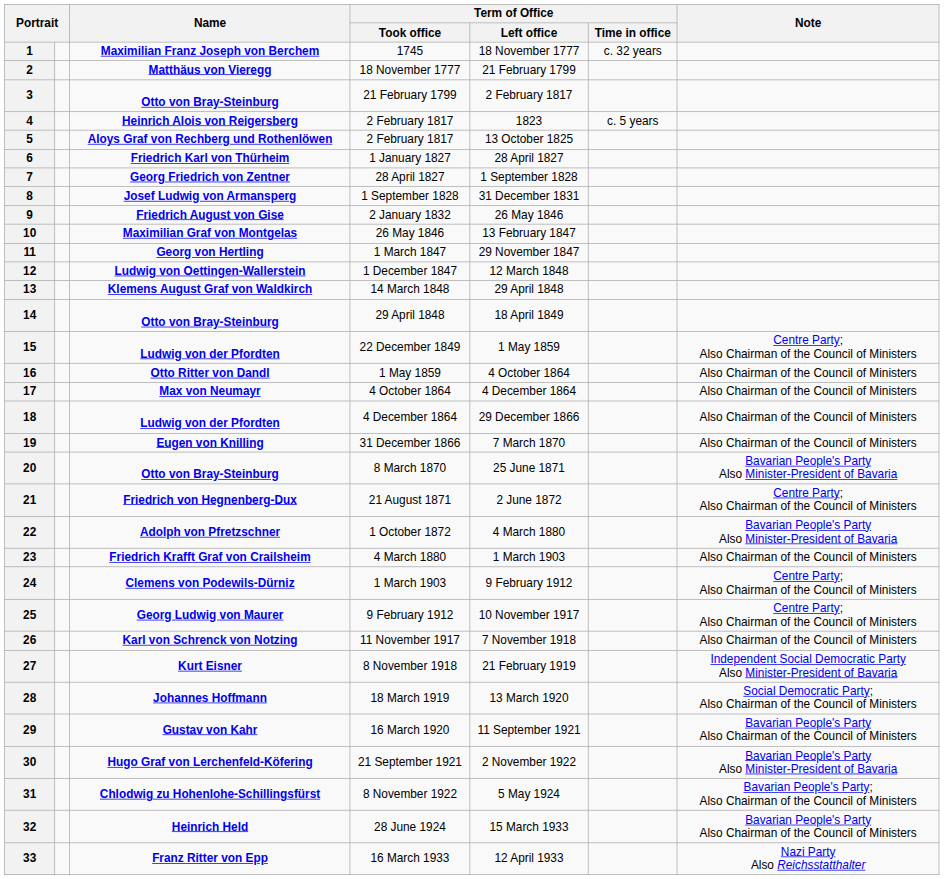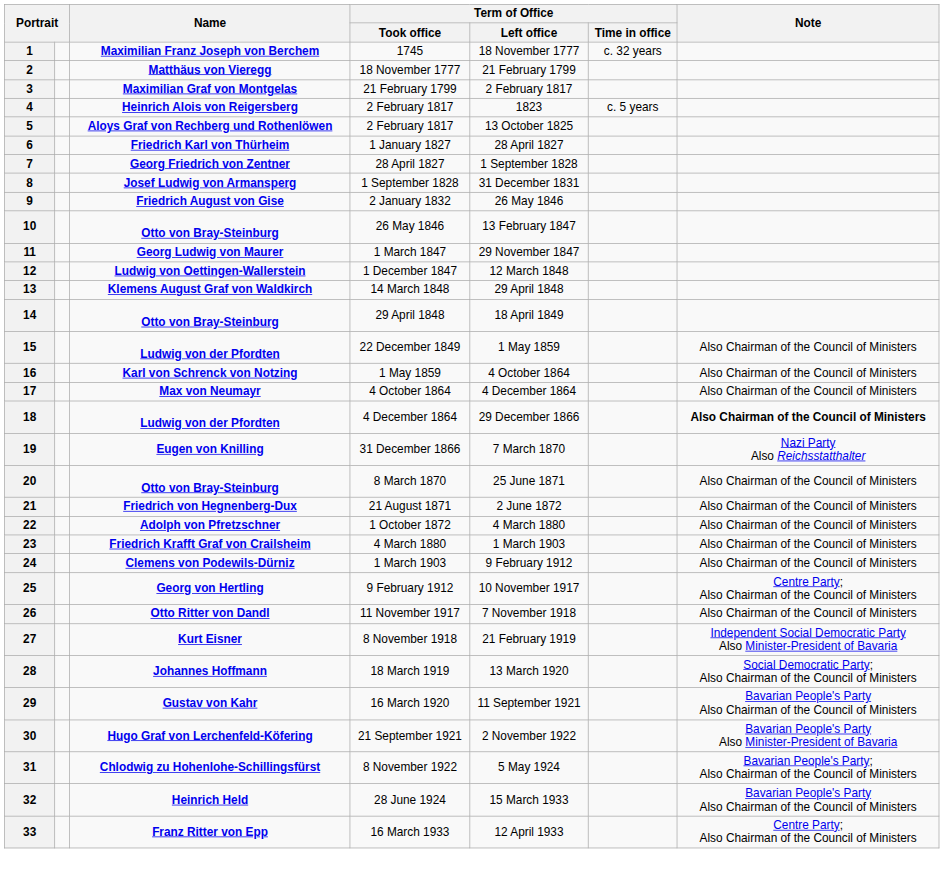(210, 102) Otto von Bray-Steinburg -> (210, 88) Maximilian Graf von Montgelas
(210, 233) Maximilian Graf von Montgelas -> (210, 233) Otto von Bray-Steinburg
(210, 252) Georg von Hertling -> (210, 252) Georg Ludwig von Maurer
(808, 347) Centre Party; Also Chairman of the Council of Ministers -> (808, 347) Also Chairman of the Council of Ministers
(210, 373) Otto Ritter von Dandl -> (210, 373) Karl von Schrenck von Notzing
(808, 417) normal -> (808, 417) bold
(808, 442) Also Chairman of the Council of Ministers -> (808, 449) Nazi Party Also Reichsstatthalter
(808, 468) Bavarian People's Party Also Minister-President of Bavaria -> (808, 481) Also Chairman of the Council of Ministers
(808, 500) Centre Party; Also Chairman of the Council of Ministers -> (808, 506) Also Chairman of the Council of Ministers
(808, 532) Bavarian People's Party Also Minister-President of Bavaria -> (808, 525) Also Chairman of the Council of Ministers
(808, 583) Centre Party; Also Chairman of the Council of Ministers -> (808, 563) Also Chairman of the Council of Ministers
(210, 615) Georg Ludwig von Maurer -> (210, 588) Georg von Hertling
(210, 640) Karl von Schrenck von Notzing -> (210, 614) Otto Ritter von Dandl
(808, 858) Nazi Party Also Reichsstatthalter -> (808, 832) Centre Party; Also Chairman of the Council of Ministers
